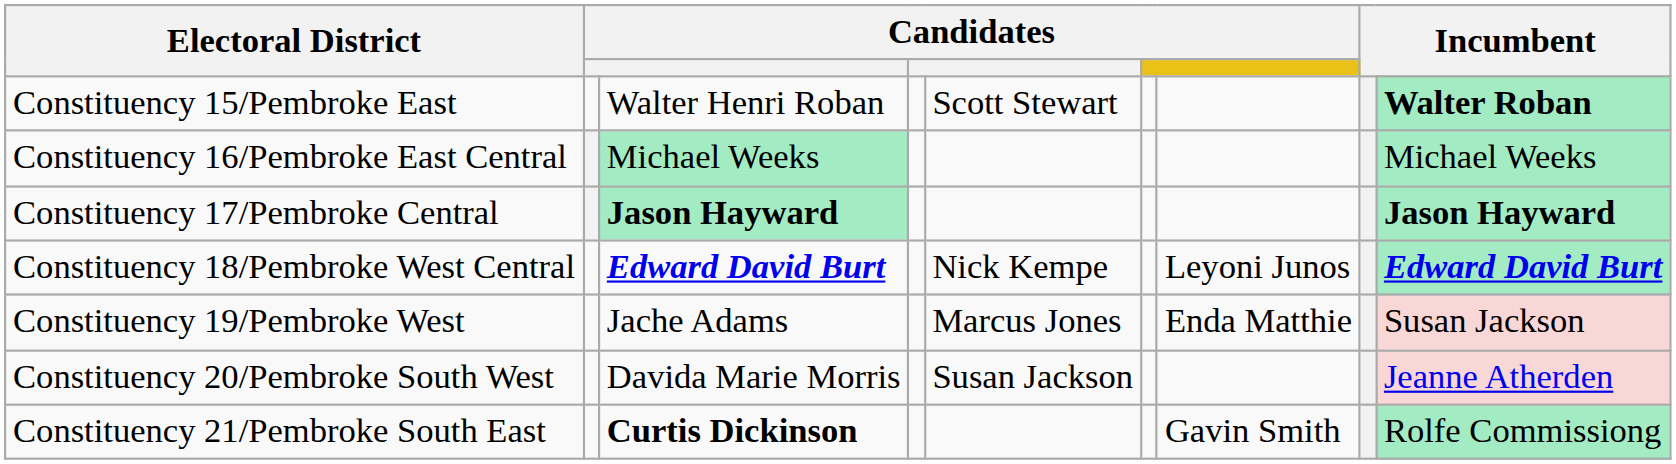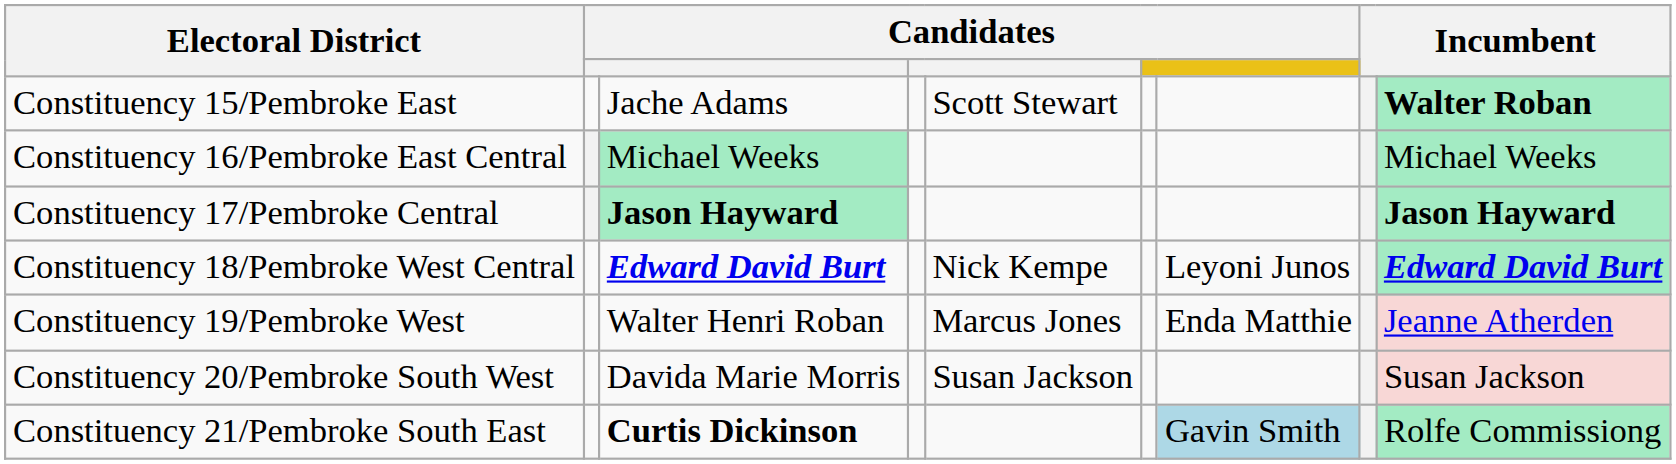(746, 102) Walter Henri Roban -> (698, 102) Jache Adams
(698, 321) Jache Adams -> (746, 321) Walter Henri Roban
(1484, 321) Susan Jackson -> (1499, 321) Jeanne Atherden
(1499, 376) Jeanne Atherden -> (1484, 376) Susan Jackson
(1253, 431) no background -> (1253, 431) lightblue background
